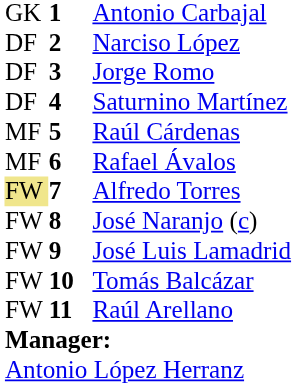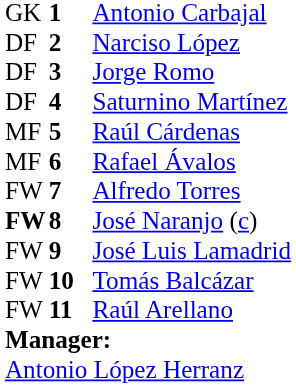(24, 190) khaki background -> (24, 190) no background
(24, 220) normal -> (25, 220) bold
